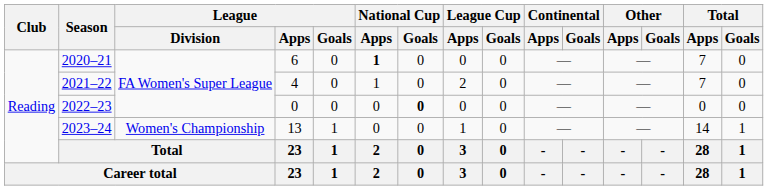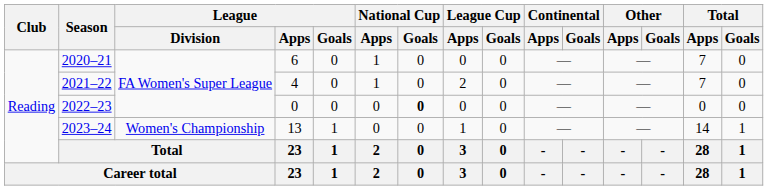(376, 60) bold -> (376, 60) normal
